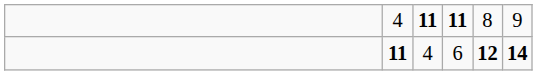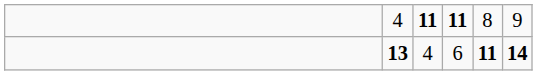(398, 53) 11 -> (398, 53) 13
(487, 53) 12 -> (487, 53) 11
